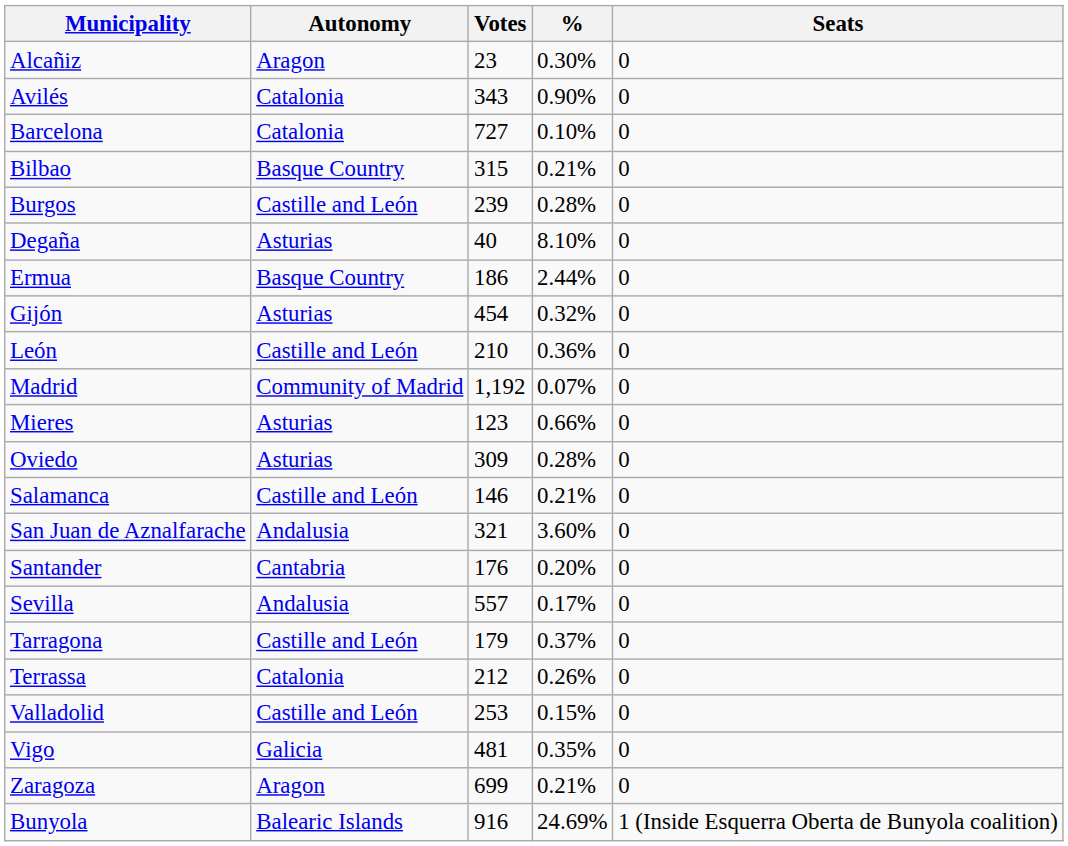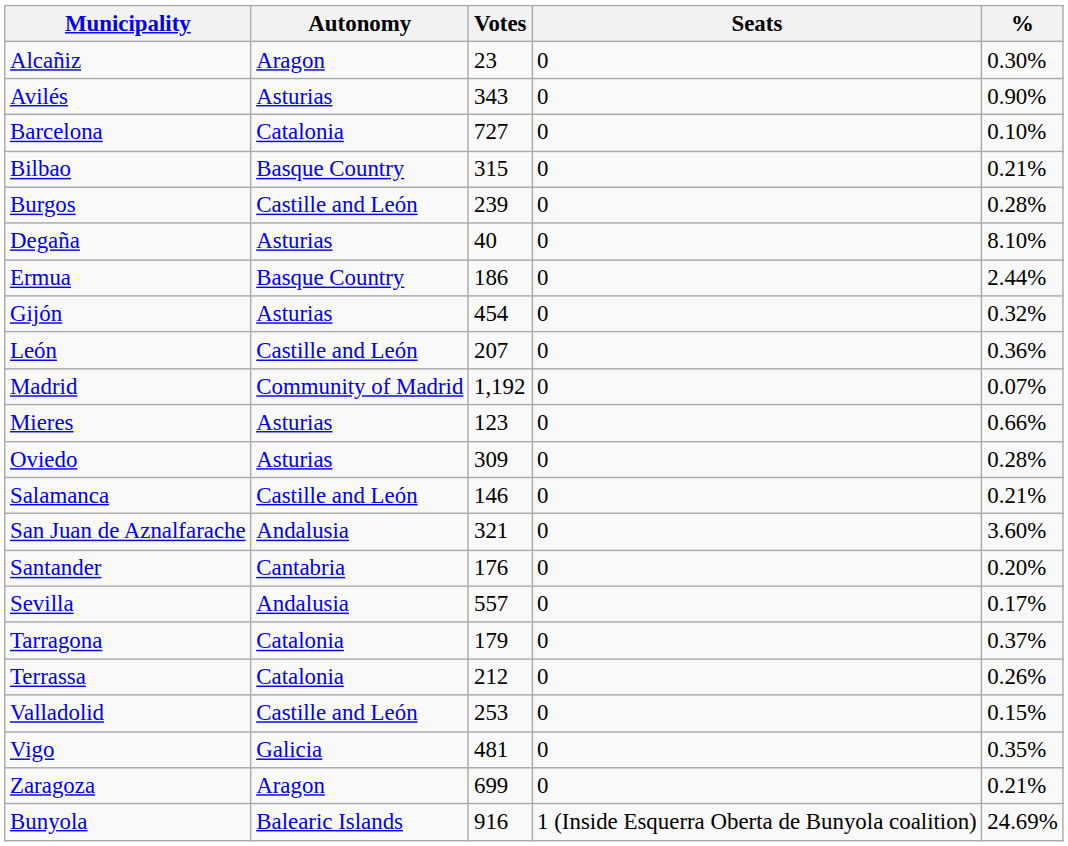columns swapped: (572, 23) <-> (838, 23)
(300, 96) Catalonia -> (294, 96) Asturias
(491, 350) 210 -> (491, 350) 207
(337, 640) Castille and León -> (300, 640) Catalonia
